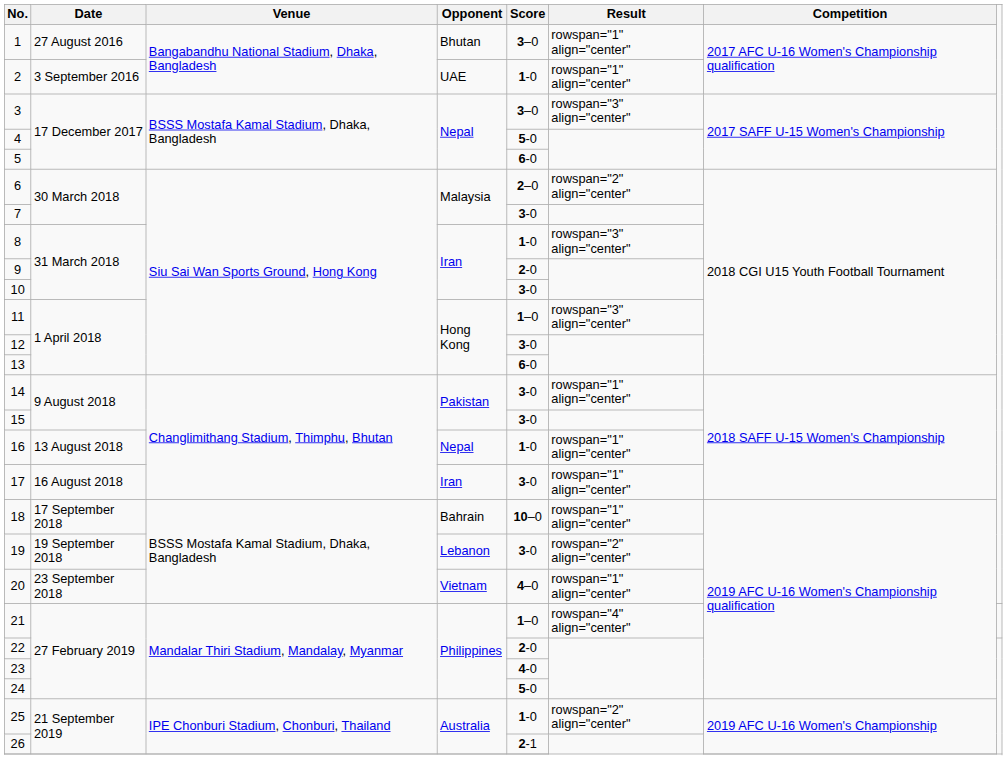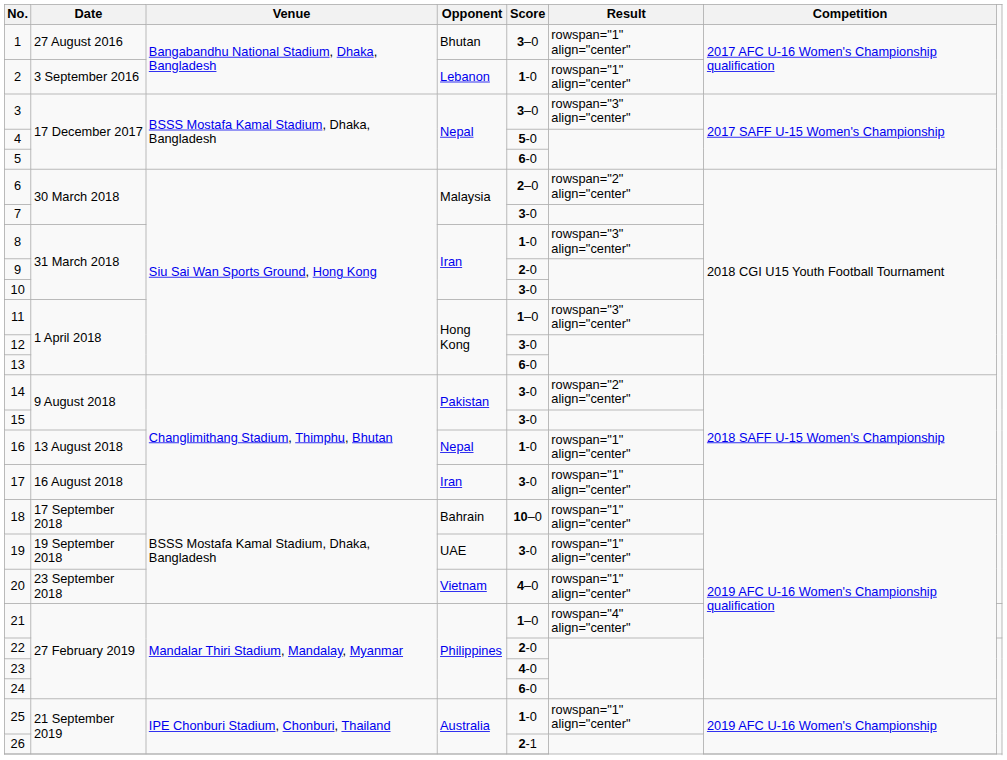(453, 76) UAE -> (465, 76) Lebanon
(591, 392) rowspan="1" align="center" -> (591, 392) rowspan="2" align="center"
(465, 551) Lebanon -> (453, 551) UAE
(591, 551) rowspan="2" align="center" -> (591, 551) rowspan="1" align="center"
(528, 689) 5-0 -> (528, 689) 6-0
(591, 716) rowspan="2" align="center" -> (591, 716) rowspan="1" align="center"
